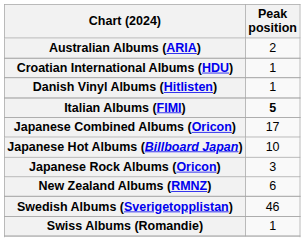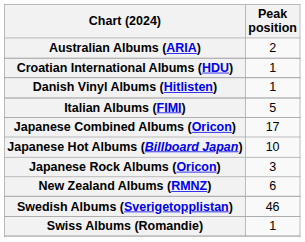(273, 107) bold -> (273, 107) normal
